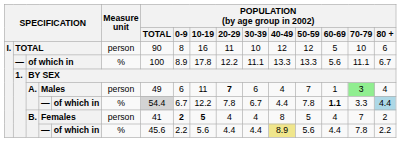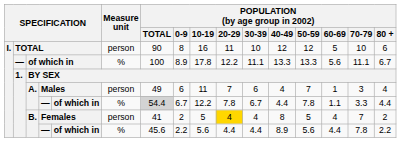(229, 89) bold -> (229, 89) normal
(361, 89) lightgreen background -> (361, 89) no background
(335, 103) bold -> (335, 103) normal
(385, 103) lightblue background -> (385, 103) no background
(181, 116) bold -> (181, 116) normal
(203, 116) bold -> (203, 116) normal
(229, 116) no background -> (229, 116) gold background
(282, 130) khaki background -> (282, 130) no background
